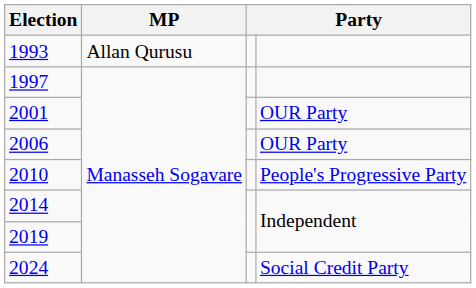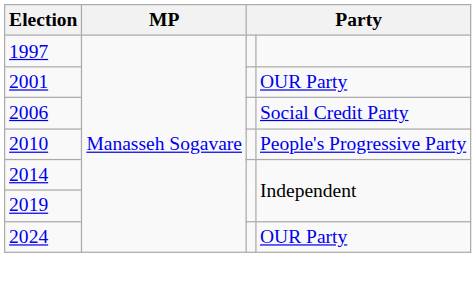- row: (29, 50)
(304, 143) OUR Party -> (334, 112) Social Credit Party
(334, 267) Social Credit Party -> (304, 236) OUR Party
